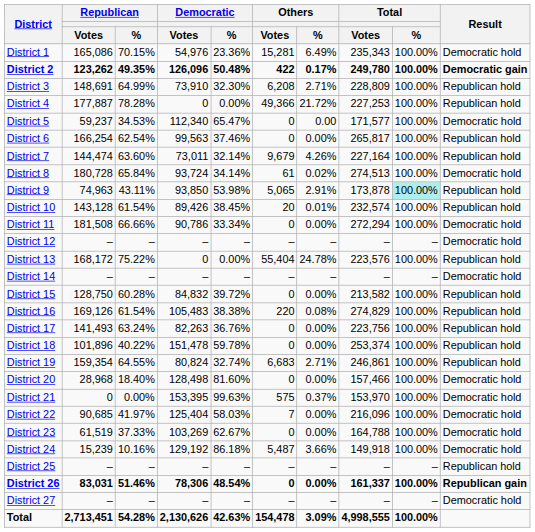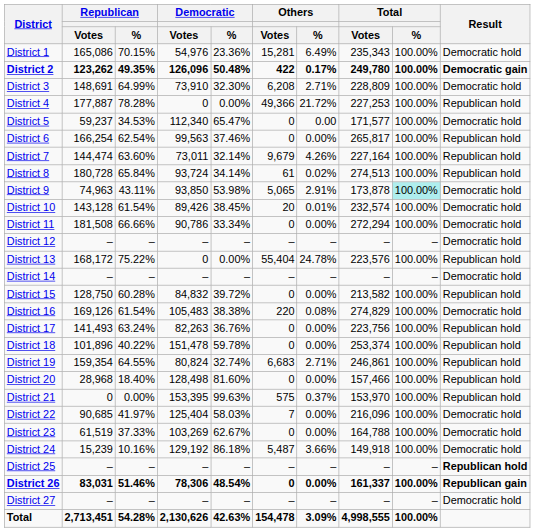(482, 87) Republican hold -> (482, 87) Democratic hold
(482, 173) Democratic hold -> (482, 173) Republican hold
(482, 190) Republican hold -> (482, 190) Democratic hold
(482, 207) Republican hold -> (482, 207) Democratic hold
(482, 311) Republican hold -> (482, 311) Democratic hold
(482, 380) Democratic hold -> (482, 380) Republican hold
(482, 397) Democratic hold -> (482, 397) Republican hold
(482, 466) normal -> (485, 466) bold
